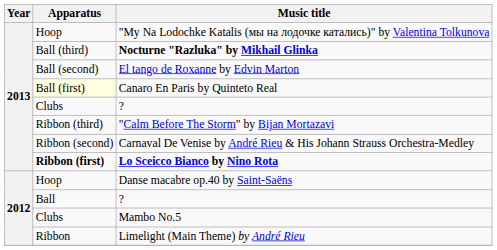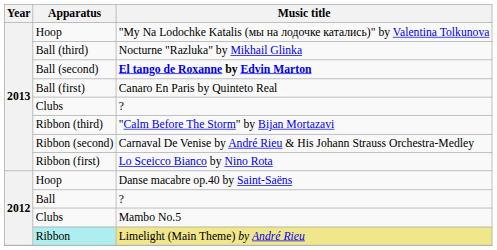(218, 50) bold -> (210, 50) normal
(209, 69) normal -> (215, 69) bold
(60, 87) lightyellow background -> (60, 87) no background
(70, 161) bold -> (68, 161) normal
(198, 161) bold -> (196, 161) normal
(53, 236) no background -> (53, 236) paleturquoise background
(212, 236) no background -> (212, 236) khaki background
